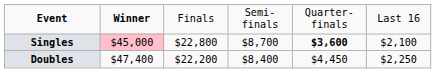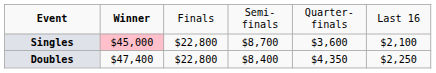(329, 42) bold -> (329, 42) normal
(196, 59) $22,200 -> (196, 59) $22,800
(329, 59) $4,450 -> (329, 59) $4,350
